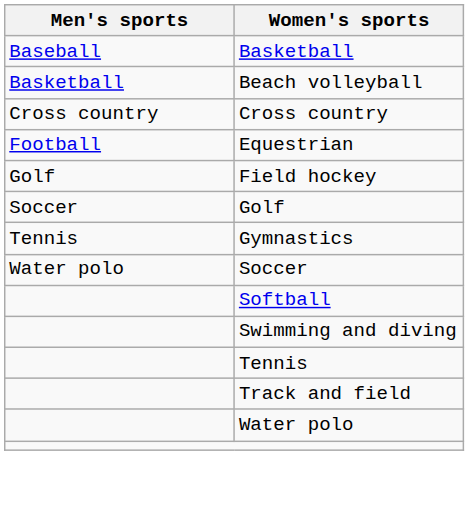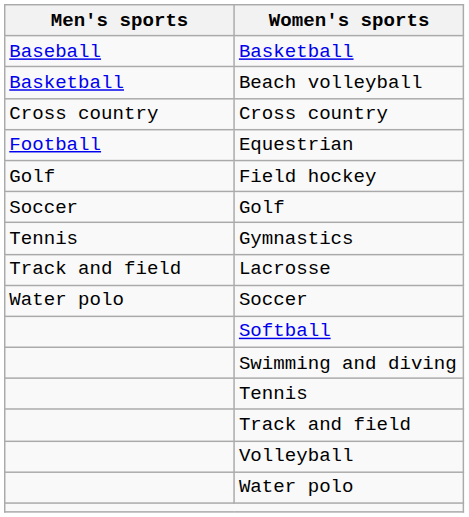+ row: (285, 269)
+ row: (296, 456)
